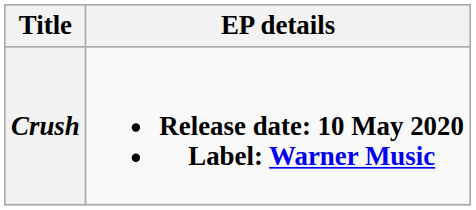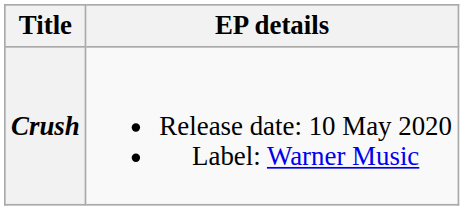(278, 141) bold -> (272, 141) normal
